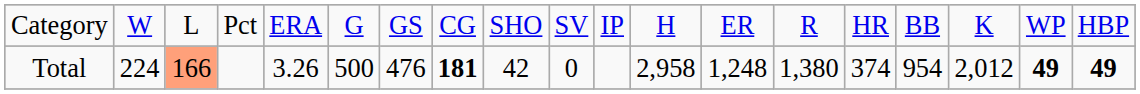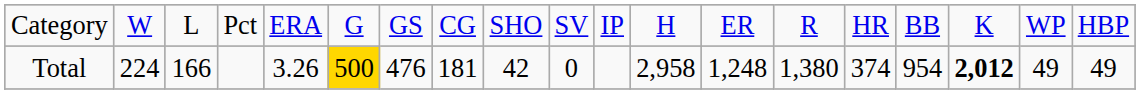(191, 67) lightsalmon background -> (191, 67) no background
(354, 67) no background -> (354, 67) gold background
(458, 67) bold -> (458, 67) normal
(984, 67) normal -> (984, 67) bold
(1046, 67) bold -> (1046, 67) normal
(1103, 67) bold -> (1103, 67) normal
